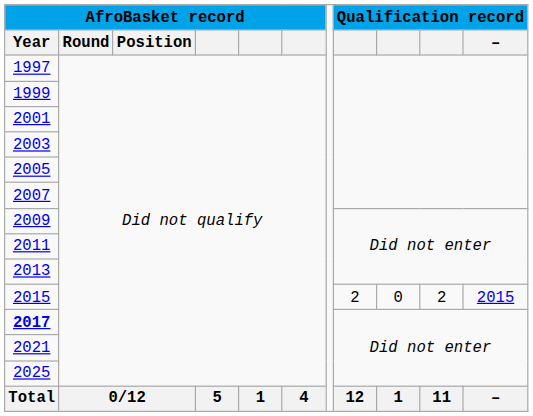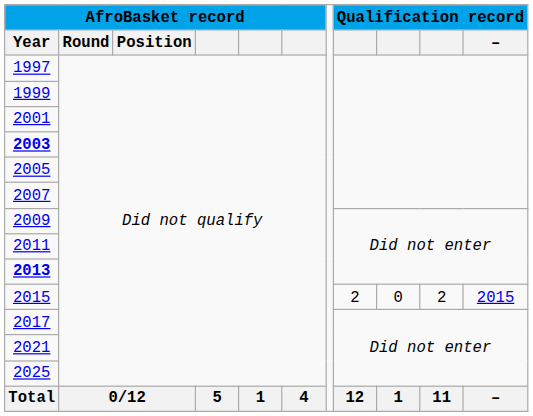(32, 144) normal -> (32, 144) bold
(32, 272) normal -> (32, 272) bold
(32, 322) bold -> (32, 322) normal
